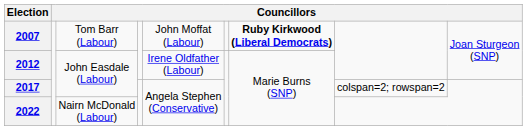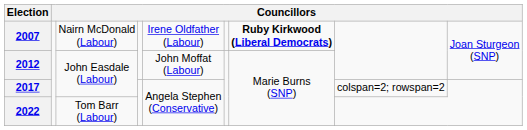(97, 36) Tom Barr (Labour) -> (97, 36) Nairn McDonald (Labour)
(183, 36) John Moffat (Labour) -> (183, 36) Irene Oldfather (Labour)
(183, 65) Irene Oldfather (Labour) -> (183, 65) John Moffat (Labour)
(97, 111) Nairn McDonald (Labour) -> (97, 111) Tom Barr (Labour)
